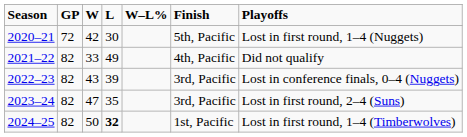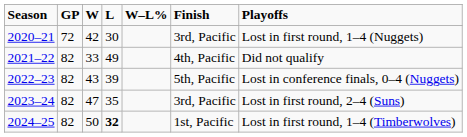(204, 36) 5th, Pacific -> (205, 36) 3rd, Pacific
(205, 79) 3rd, Pacific -> (204, 79) 5th, Pacific
